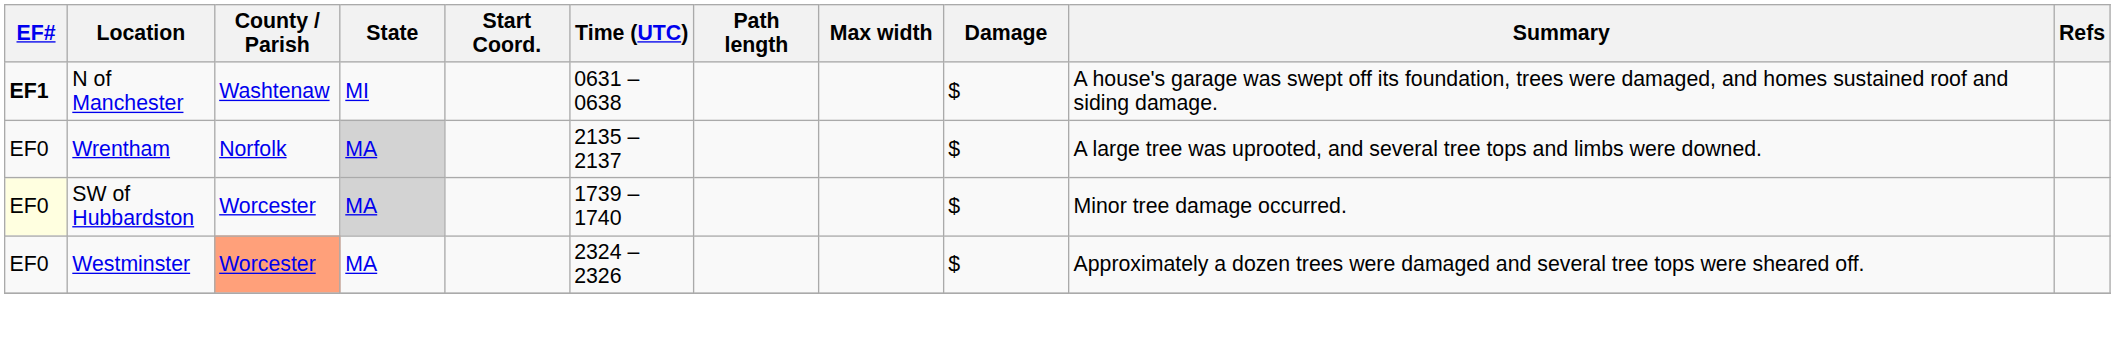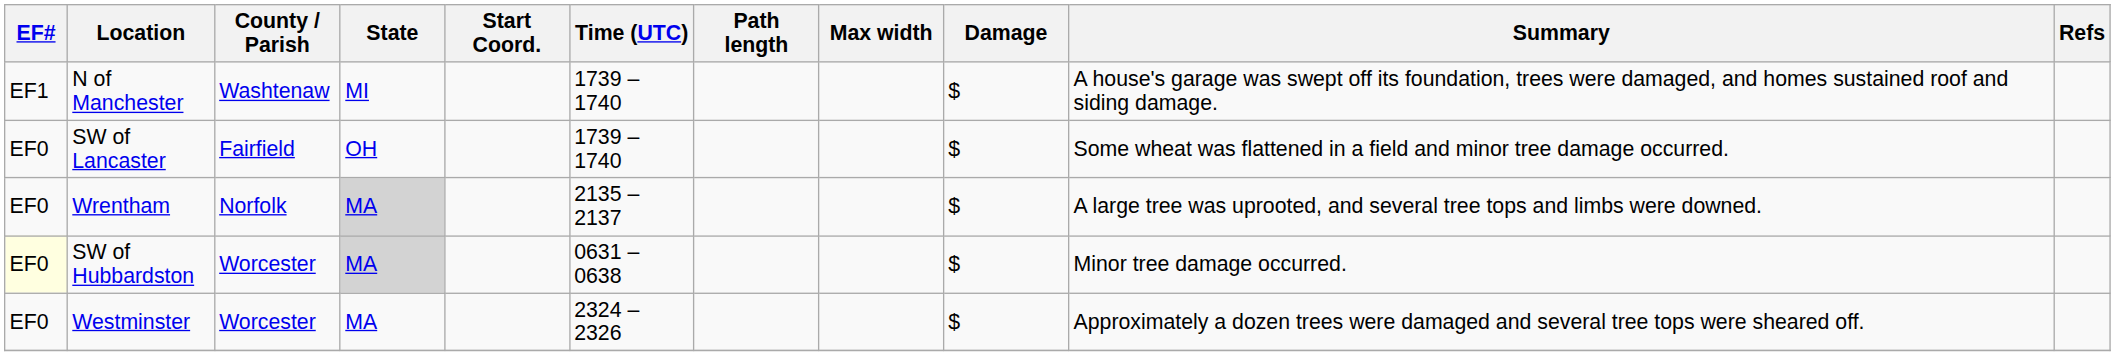(29, 91) bold -> (29, 91) normal
(607, 91) 0631 – 0638 -> (607, 91) 1739 – 1740
+ row: (119, 148)
(607, 206) 1739 – 1740 -> (607, 264) 0631 – 0638
(267, 264) lightsalmon background -> (267, 321) no background
